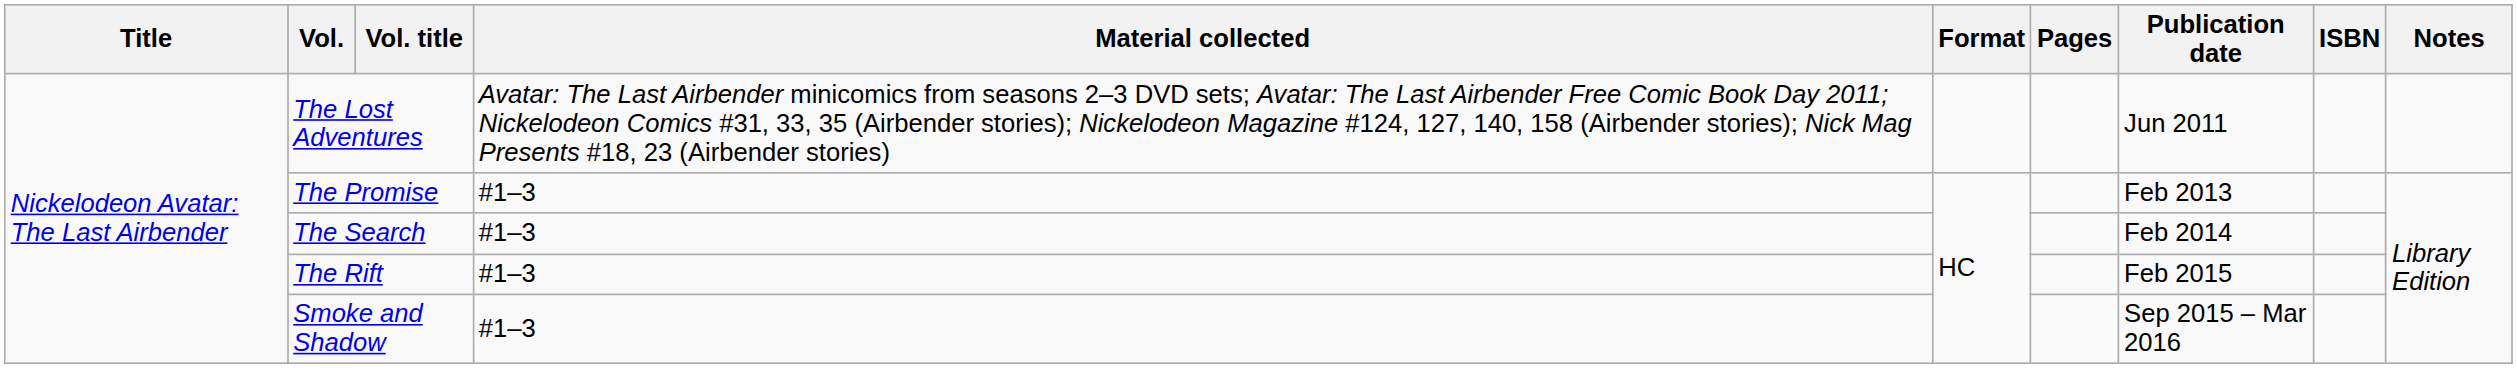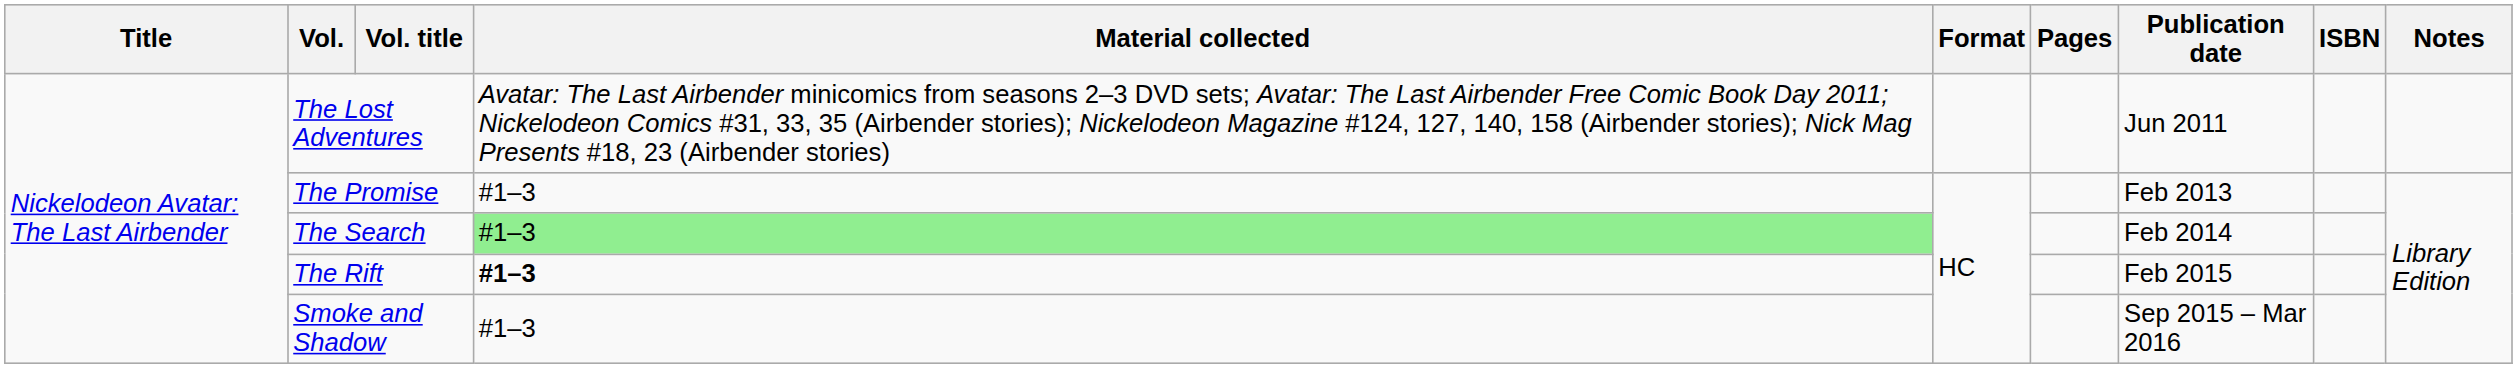(507, 233) no background -> (507, 233) lightgreen background
(507, 273) normal -> (507, 273) bold
